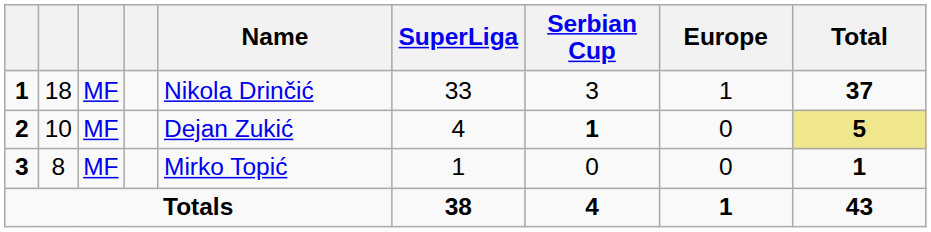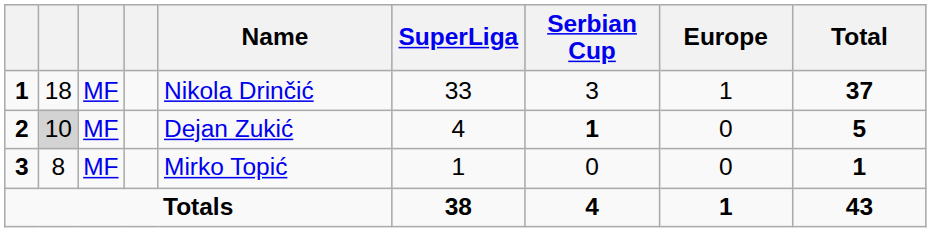(58, 129) no background -> (58, 129) lightgrey background
(859, 129) khaki background -> (859, 129) no background
